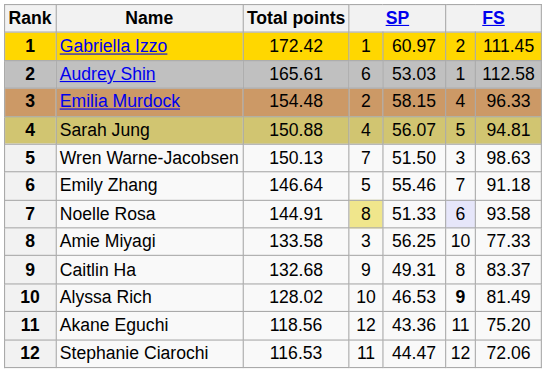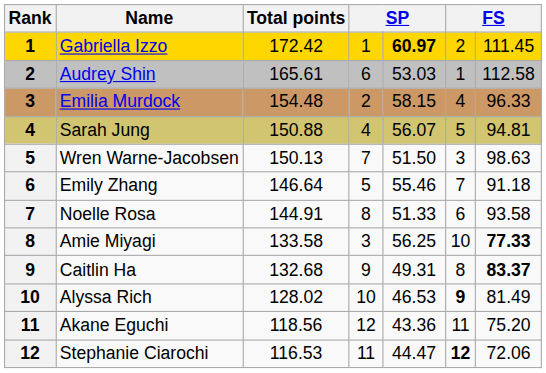(414, 46) normal -> (414, 46) bold
(366, 213) khaki background -> (366, 213) no background
(461, 213) lavender background -> (461, 213) no background
(509, 241) normal -> (509, 241) bold
(509, 269) normal -> (509, 269) bold
(461, 353) normal -> (461, 353) bold
